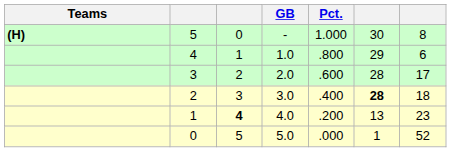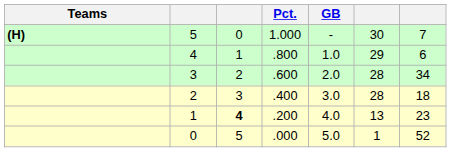columns swapped: (331, 14) <-> (285, 14)
(423, 34) 8 -> (423, 34) 7
(423, 75) 17 -> (423, 75) 34
(377, 95) bold -> (377, 95) normal
